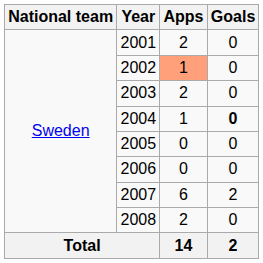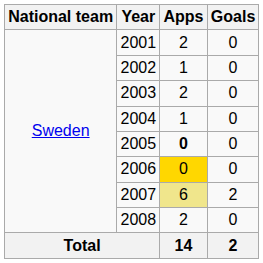(183, 67) lightsalmon background -> (183, 67) no background
(233, 118) bold -> (233, 118) normal
(183, 144) normal -> (183, 144) bold
(183, 169) no background -> (183, 169) gold background
(183, 194) no background -> (183, 194) khaki background
